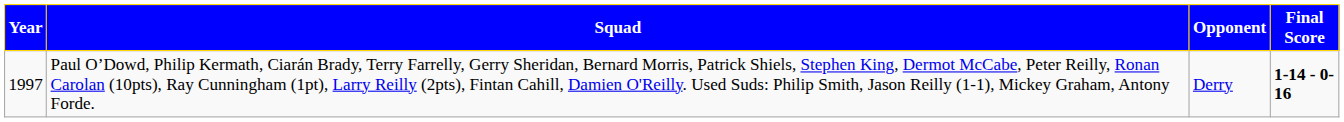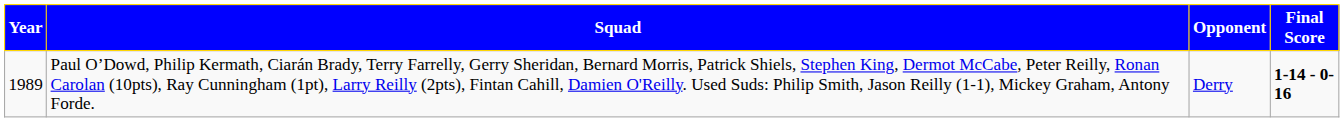(26, 83) 1997 -> (26, 83) 1989
